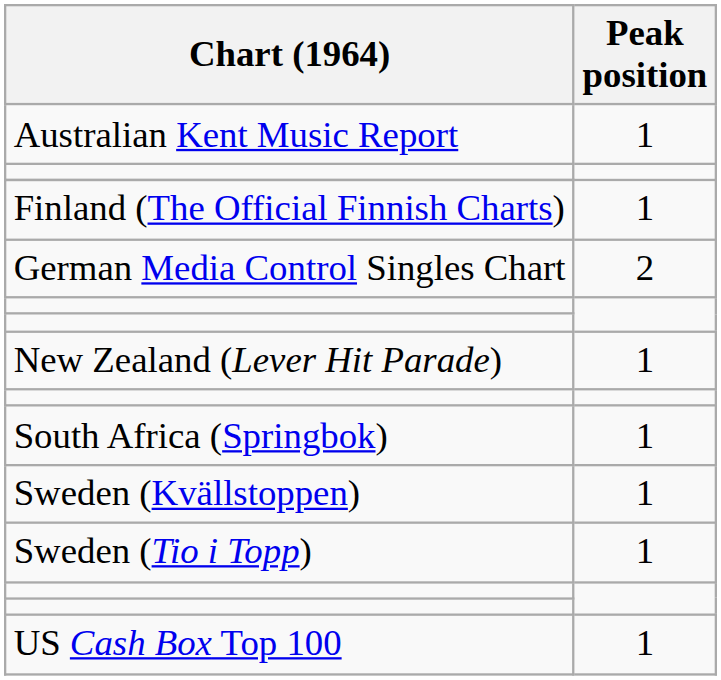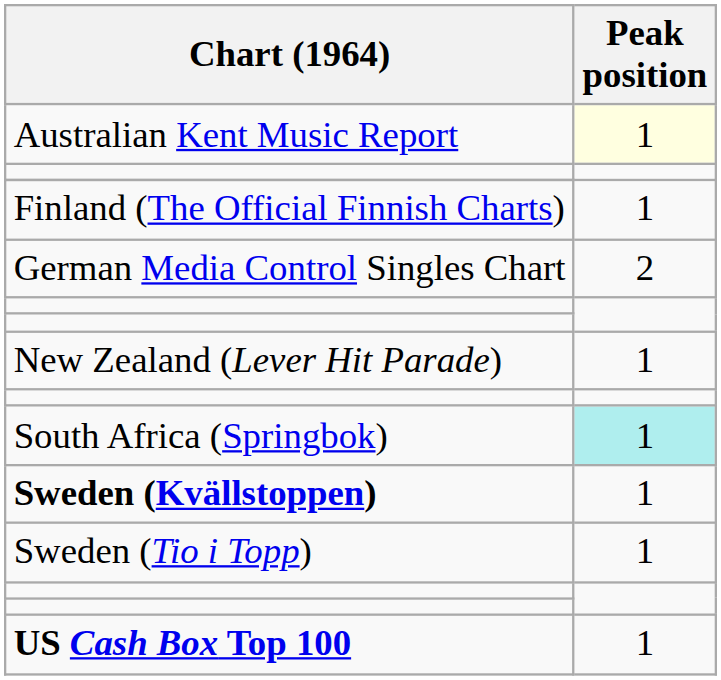(645, 133) no background -> (645, 133) lightyellow background
(645, 434) no background -> (645, 434) paleturquoise background
(187, 493) normal -> (195, 493) bold
(178, 643) normal -> (182, 643) bold
